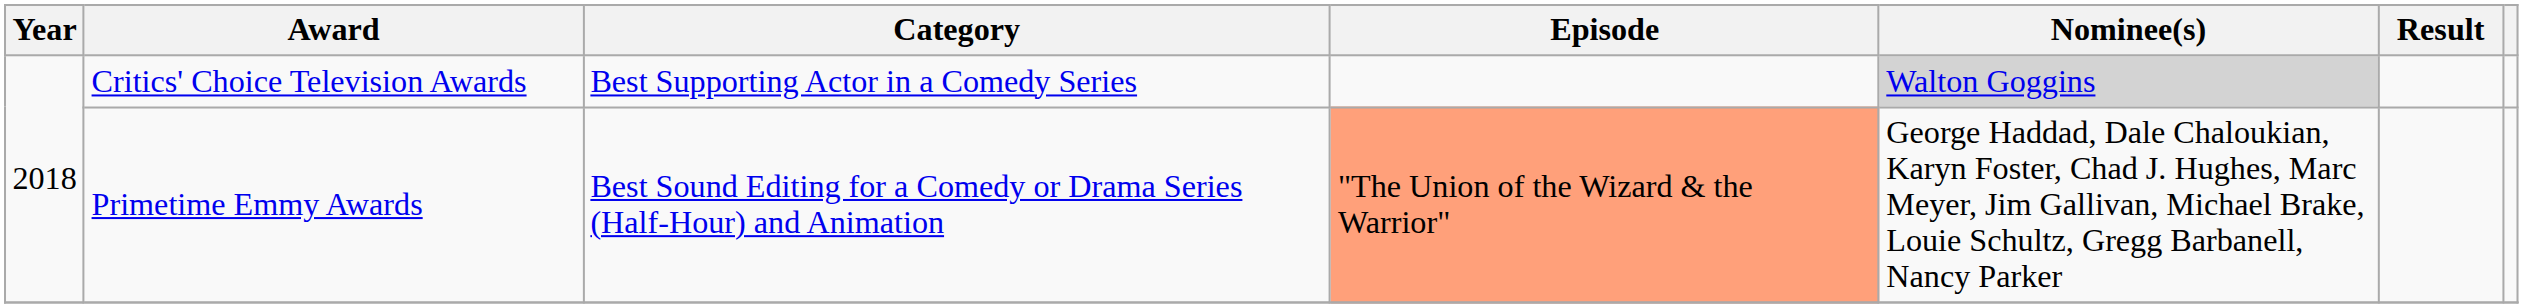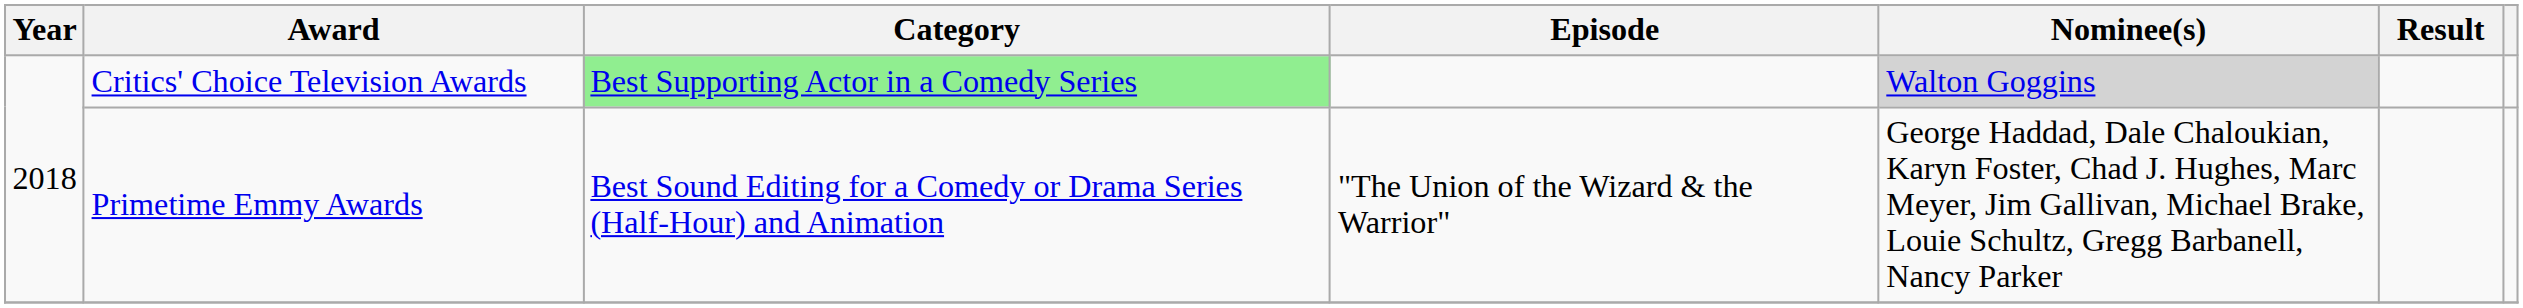(864, 81) no background -> (864, 81) lightgreen background
(1545, 204) lightsalmon background -> (1545, 204) no background
